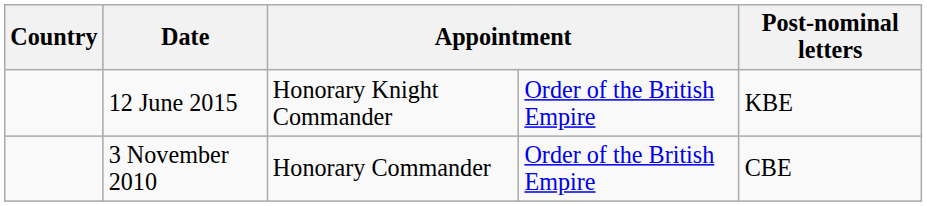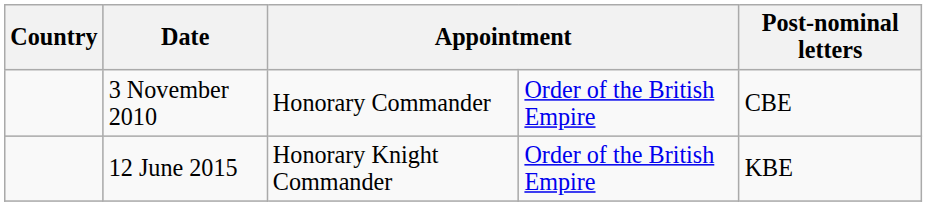rows swapped: (169, 168) <-> (173, 102)
